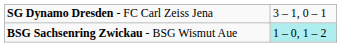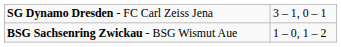(300, 32) paleturquoise background -> (300, 32) no background
